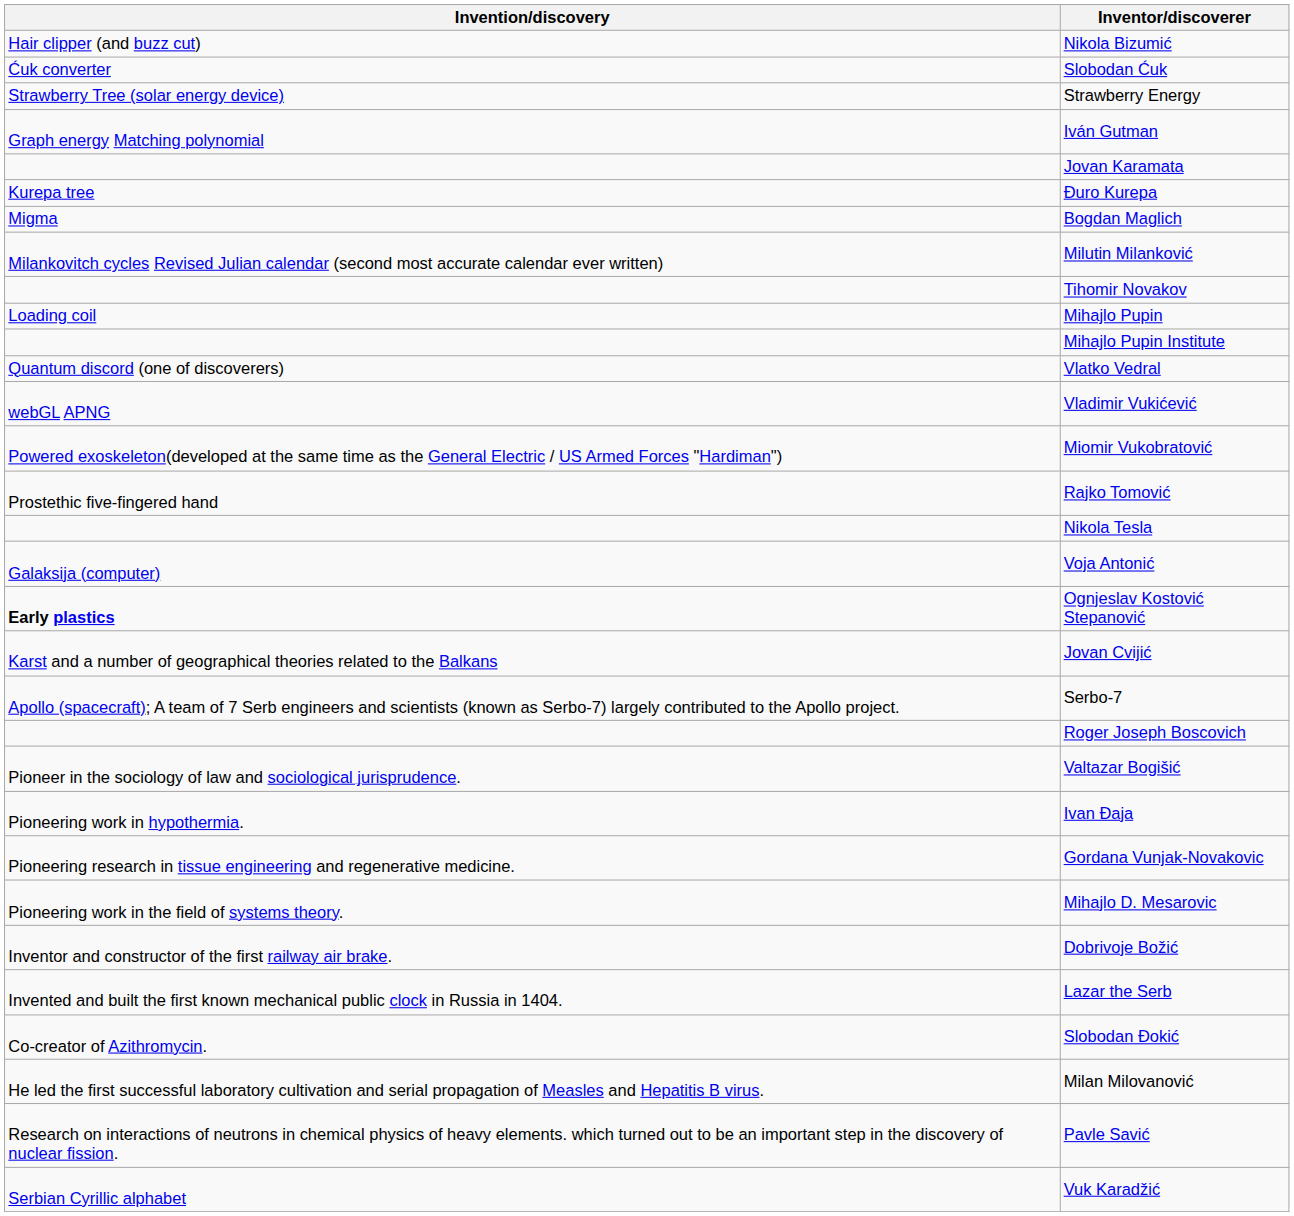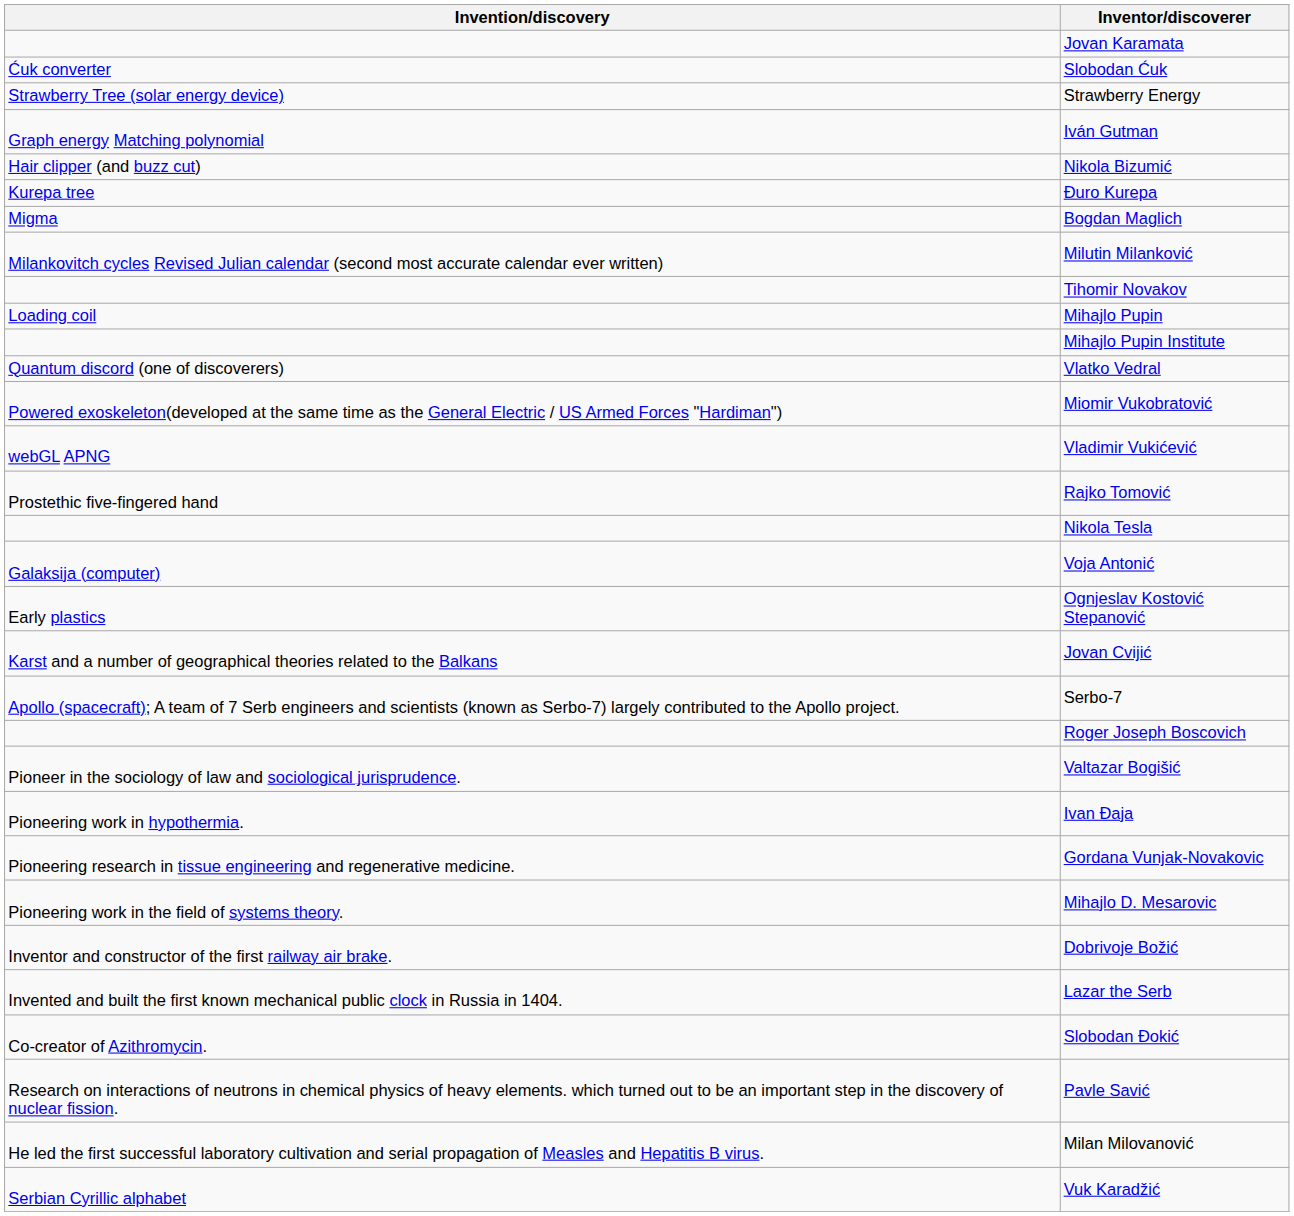rows swapped: (1118, 43) <-> (1124, 166)
rows swapped: (1130, 403) <-> (1138, 448)
(61, 617) bold -> (57, 617) normal
rows swapped: (1107, 1135) <-> (1129, 1081)
